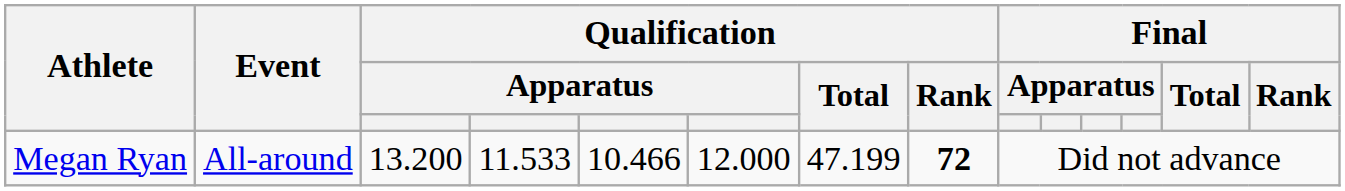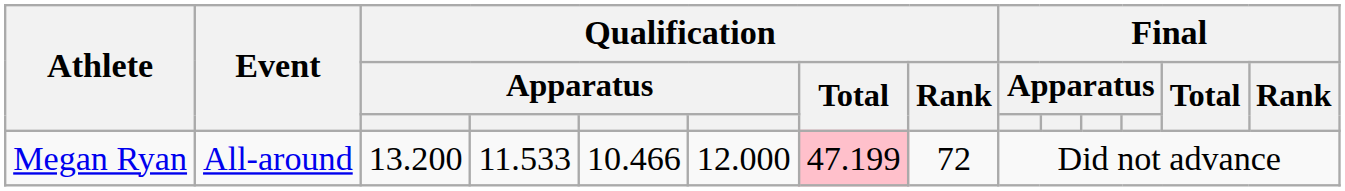(854, 157) no background -> (854, 157) pink background
(954, 157) bold -> (954, 157) normal
